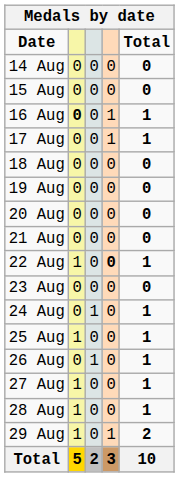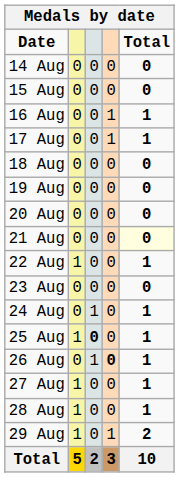(77, 116) bold -> (77, 116) normal
(147, 238) no background -> (147, 238) lightyellow background
(111, 263) bold -> (111, 263) normal
(94, 337) normal -> (94, 337) bold
(111, 361) normal -> (111, 361) bold
